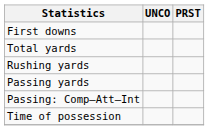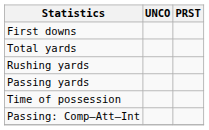rows swapped: (73, 99) <-> (64, 116)
